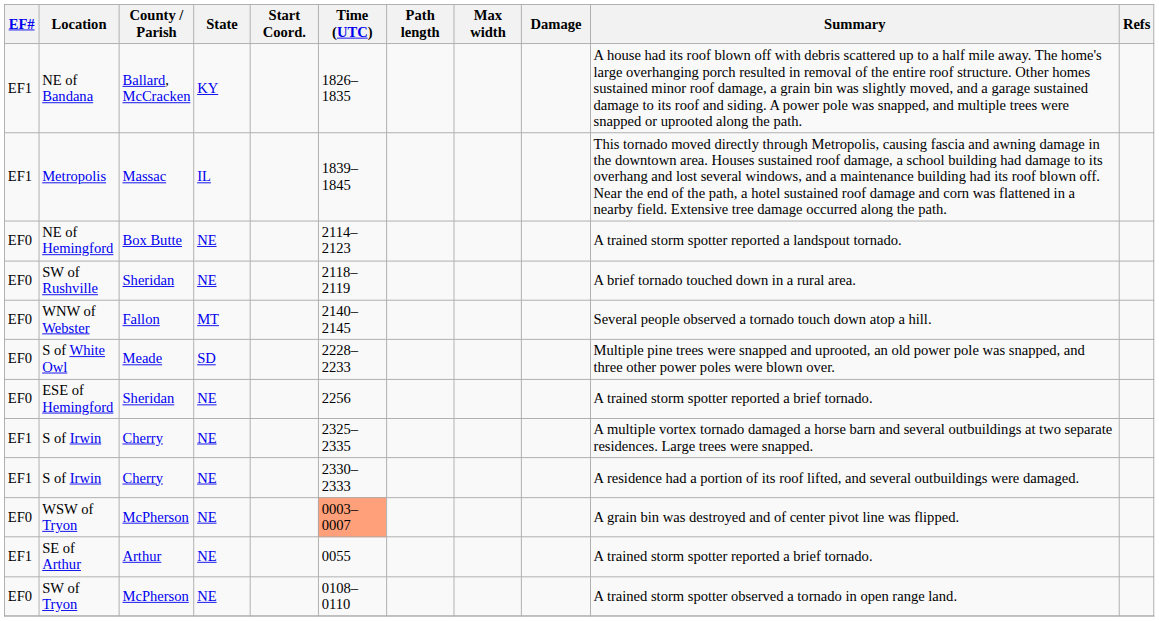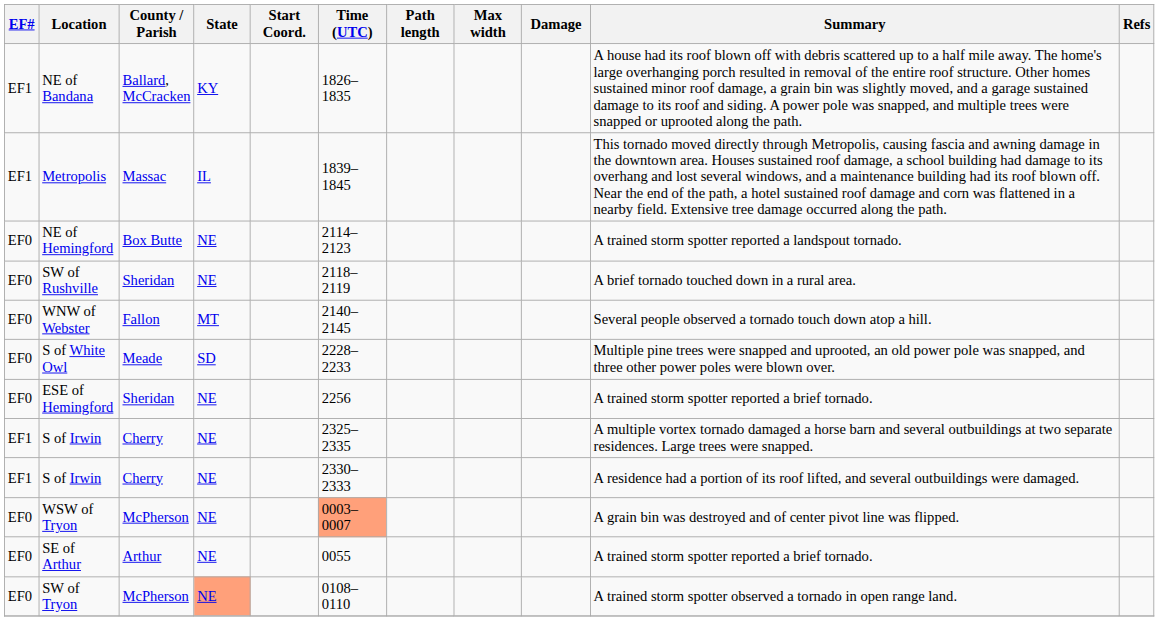(20, 556) EF1 -> (20, 556) EF0
(207, 596) no background -> (207, 596) lightsalmon background
